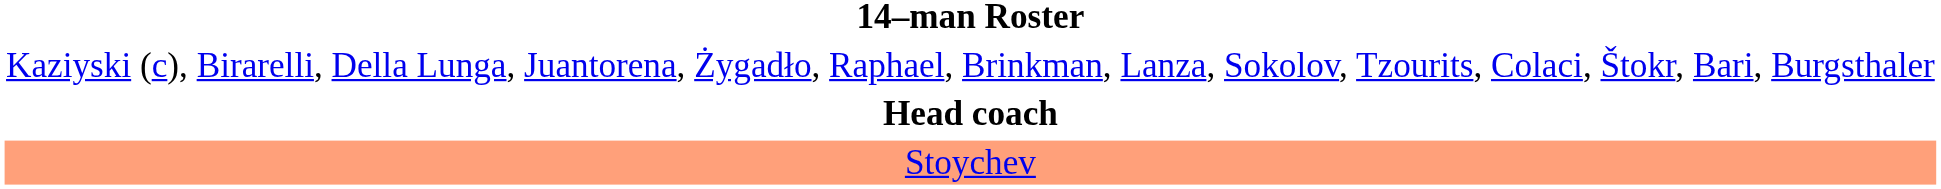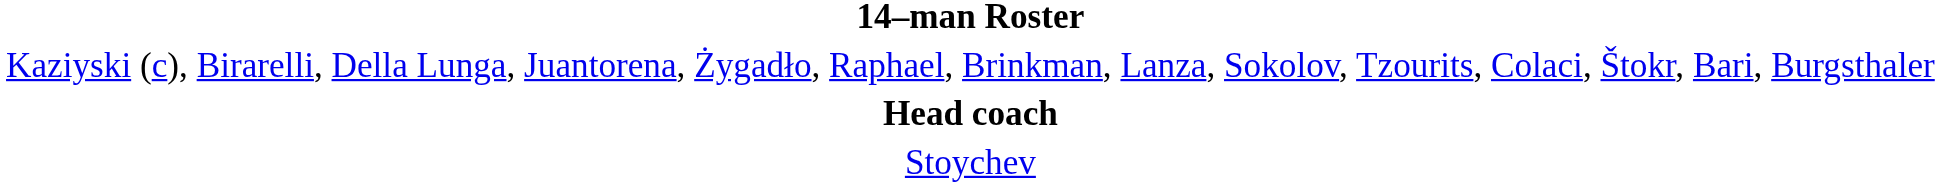(970, 162) lightsalmon background -> (970, 162) no background
